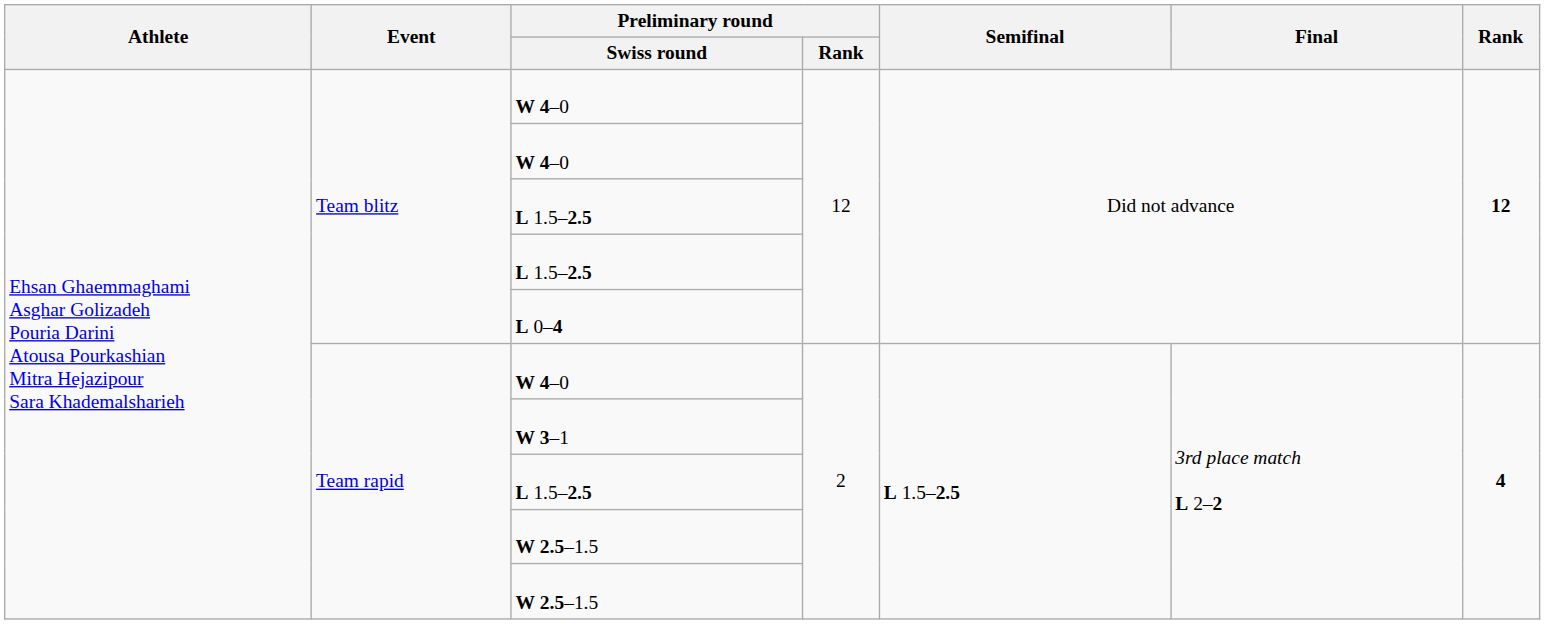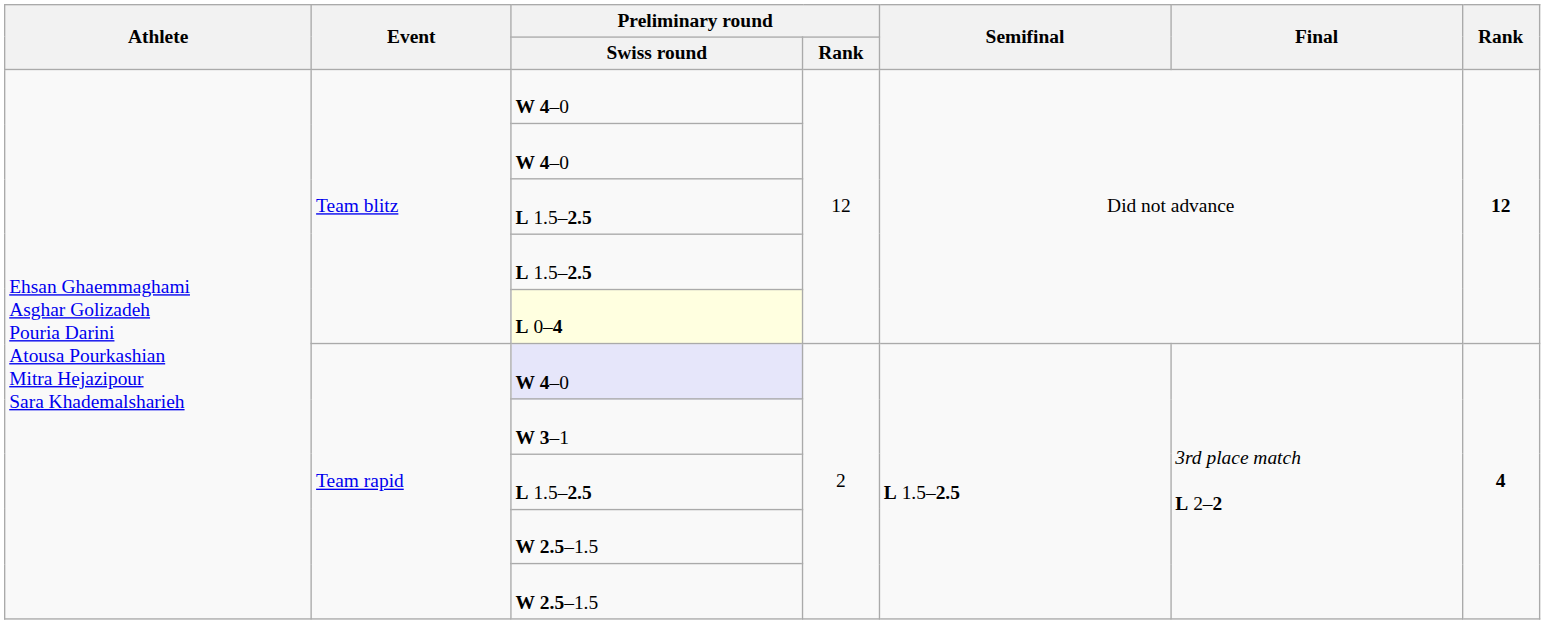(539, 328) no background -> (539, 328) lightyellow background
(542, 383) no background -> (542, 383) lavender background
